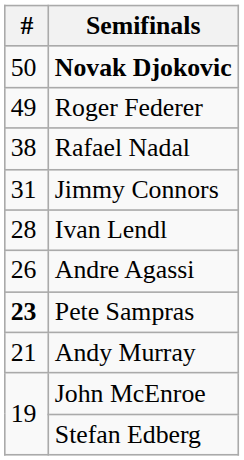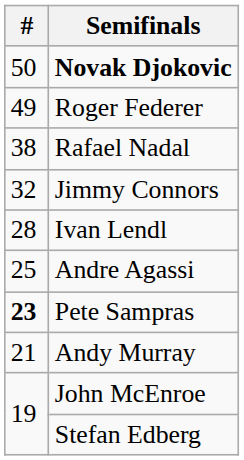(24, 189) 31 -> (24, 189) 32
(24, 270) 26 -> (24, 270) 25
